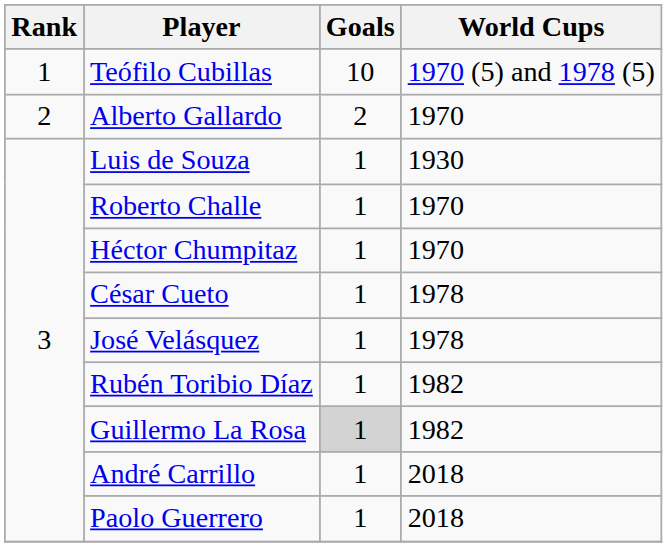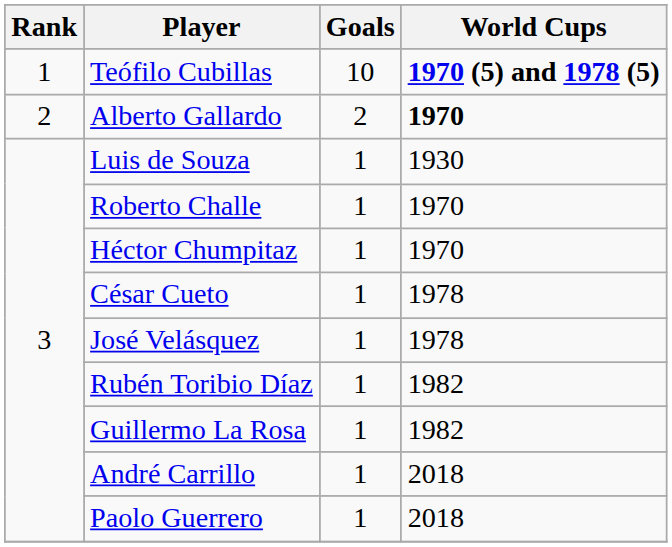(531, 71) normal -> (534, 71) bold
(436, 116) normal -> (436, 116) bold
(360, 428) lightgrey background -> (360, 428) no background
